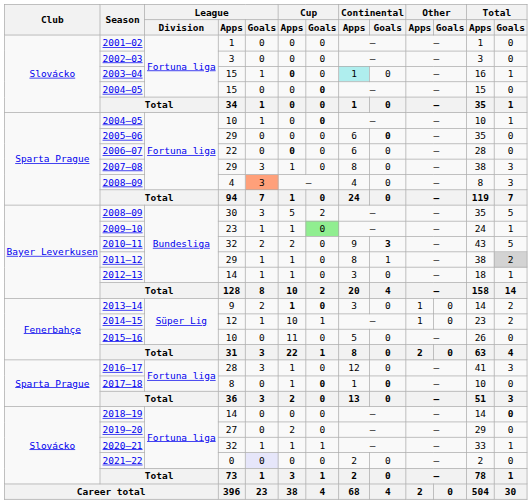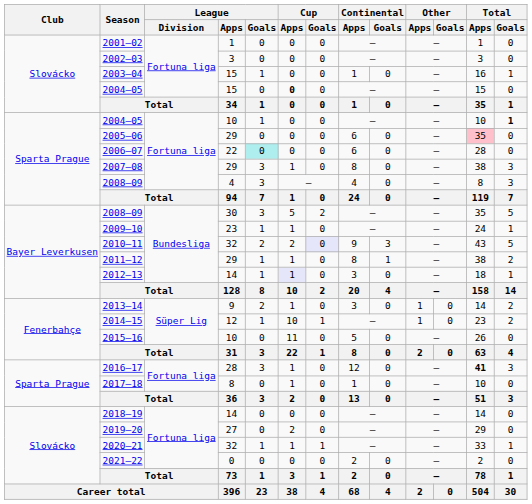(292, 74) bold -> (292, 74) normal
(354, 74) paleturquoise background -> (354, 74) no background
(292, 89) normal -> (292, 89) bold
(322, 89) bold -> (322, 89) normal
(322, 120) bold -> (322, 120) normal
(511, 120) normal -> (511, 120) bold
(388, 136) bold -> (388, 136) normal
(480, 136) no background -> (480, 136) pink background
(262, 151) no background -> (262, 151) paleturquoise background
(292, 151) bold -> (292, 151) normal
(262, 182) lightsalmon background -> (262, 182) no background
(322, 229) lightgreen background -> (322, 229) no background
(322, 244) no background -> (322, 244) lavender background
(388, 244) bold -> (388, 244) normal
(511, 260) lightgrey background -> (511, 260) no background
(292, 275) no background -> (292, 275) lavender background
(292, 306) bold -> (292, 306) normal
(322, 306) bold -> (322, 306) normal
(480, 368) normal -> (480, 368) bold
(322, 383) bold -> (322, 383) normal
(388, 383) bold -> (388, 383) normal
(511, 414) bold -> (511, 414) normal
(262, 461) lavender background -> (262, 461) no background
